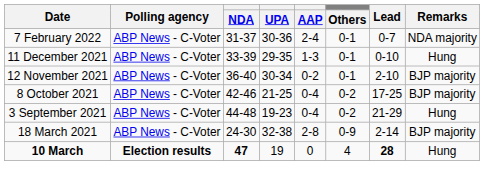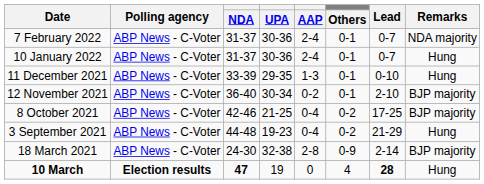+ row: (58, 57)
